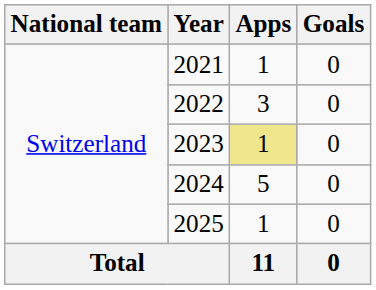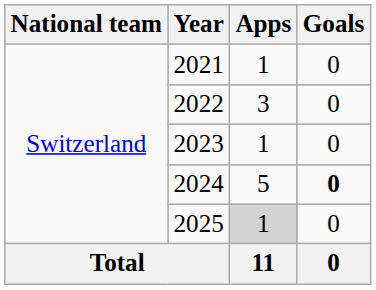(263, 143) khaki background -> (263, 143) no background
(334, 183) normal -> (334, 183) bold
(263, 223) no background -> (263, 223) lightgrey background
